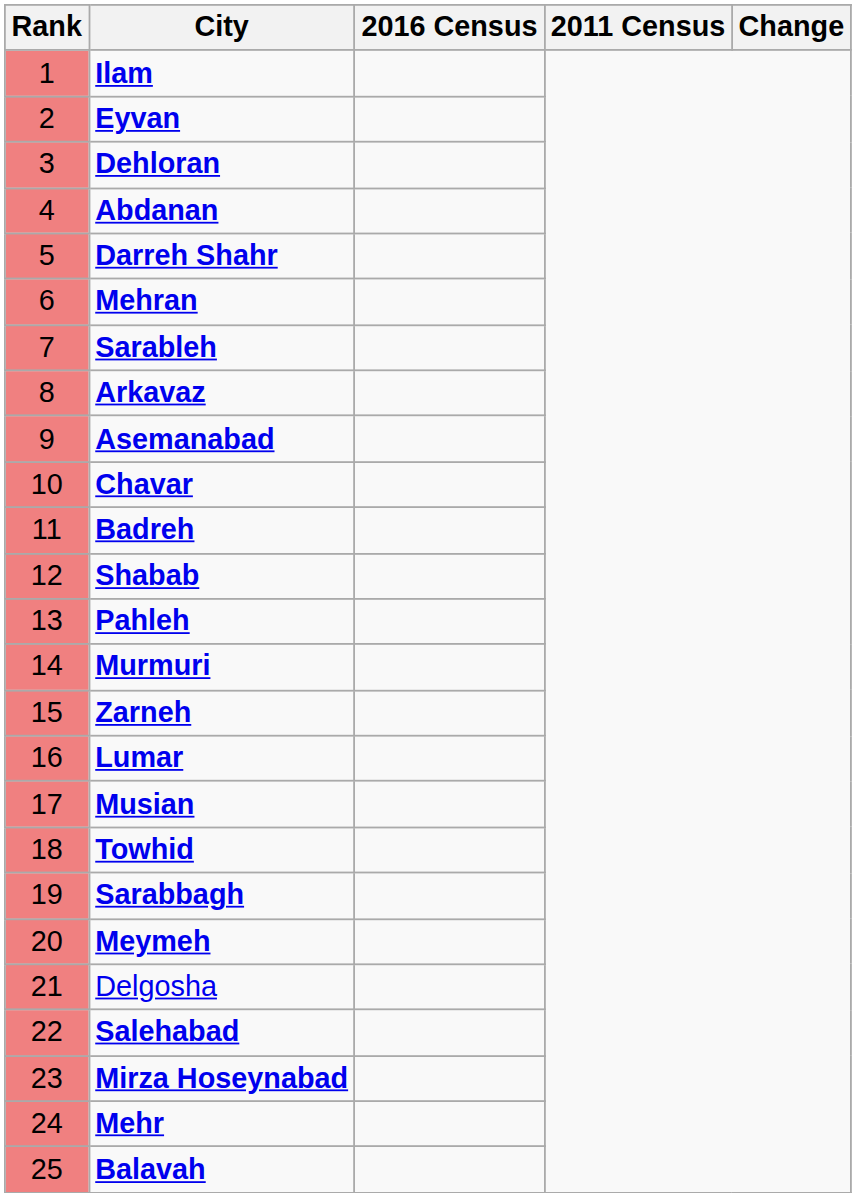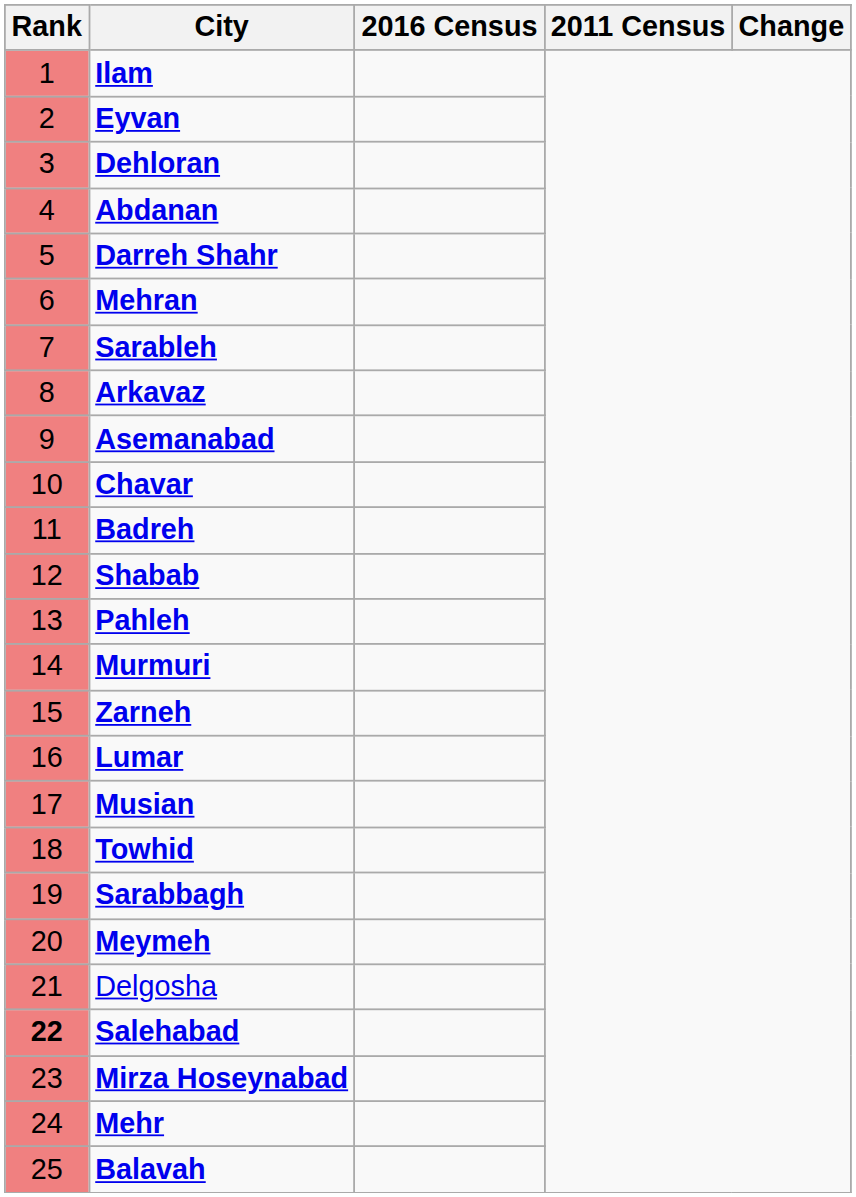(47, 1032) normal -> (47, 1032) bold
